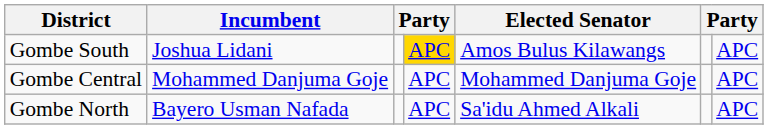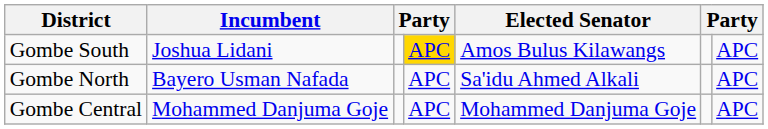rows swapped: (76, 79) <-> (69, 109)
